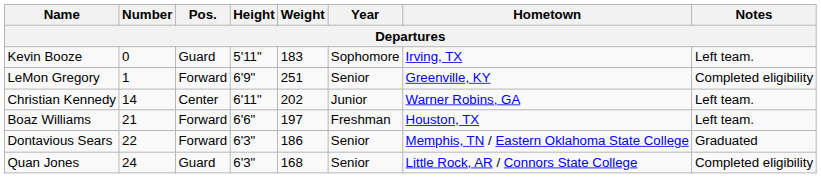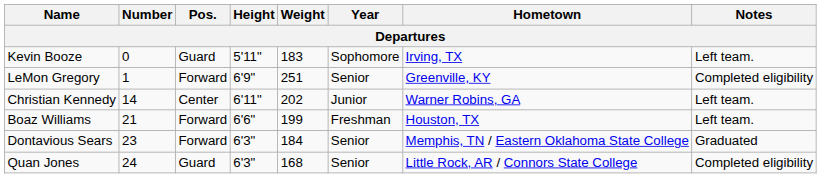(292, 120) 197 -> (292, 120) 199
(130, 141) 22 -> (130, 141) 23
(292, 141) 186 -> (292, 141) 184
